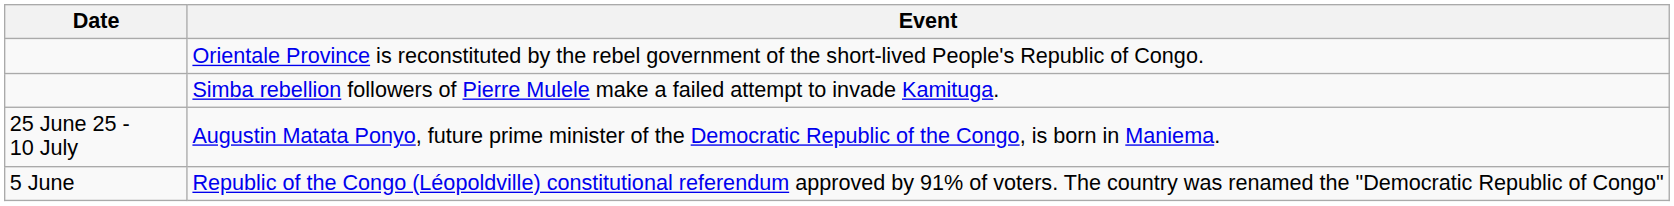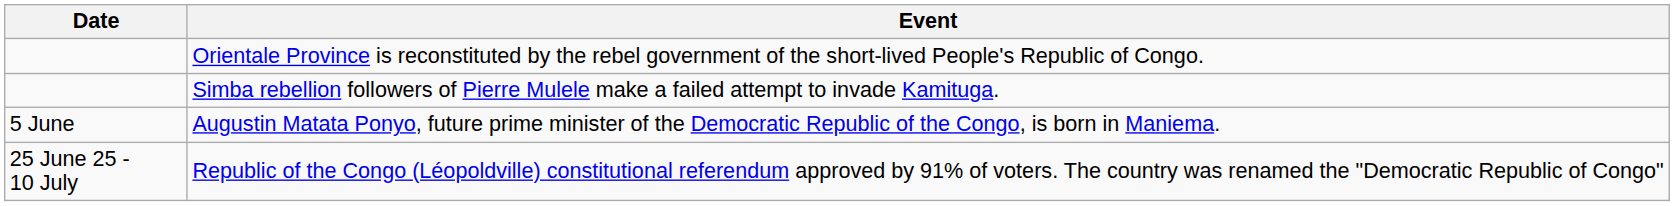(70, 136) 25 June 25 - 10 July -> (42, 124) 5 June
(42, 182) 5 June -> (70, 170) 25 June 25 - 10 July
